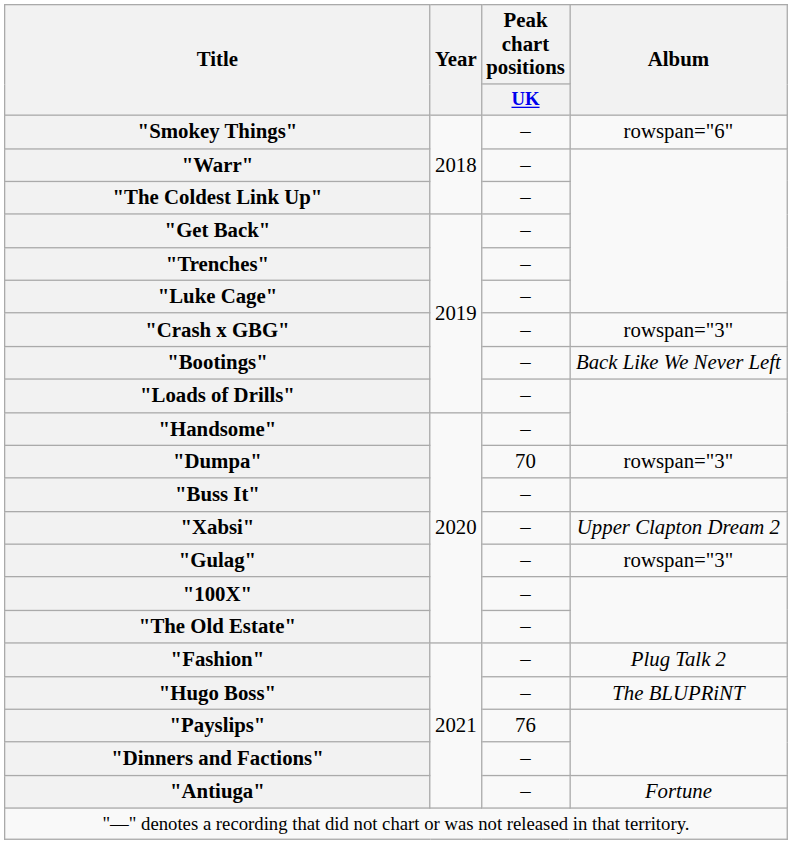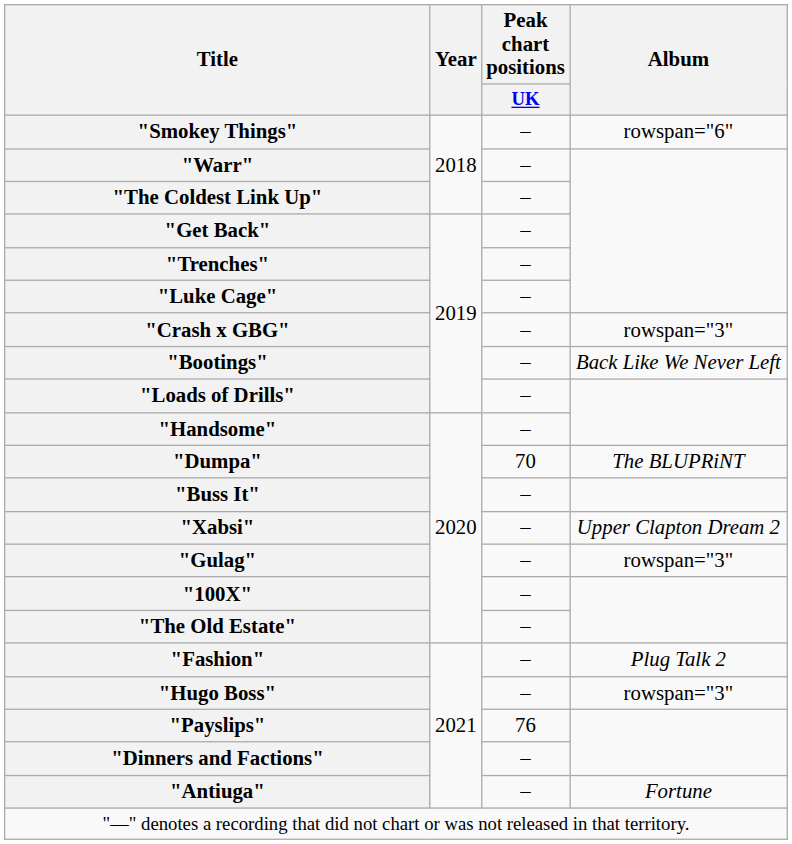(678, 461) rowspan="3" -> (678, 461) The BLUPRiNT
(678, 692) The BLUPRiNT -> (678, 692) rowspan="3"
